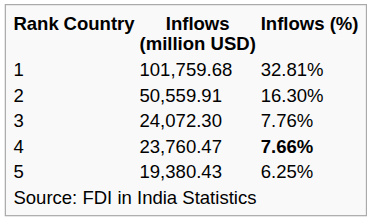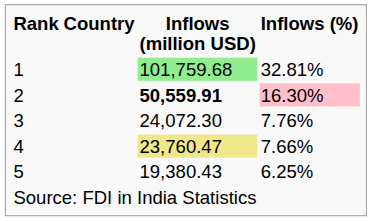(186, 69) no background -> (186, 69) lightgreen background
(181, 95) normal -> (181, 95) bold
(292, 95) no background -> (292, 95) pink background
(181, 146) no background -> (181, 146) khaki background
(287, 146) bold -> (287, 146) normal
